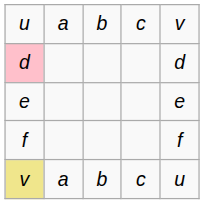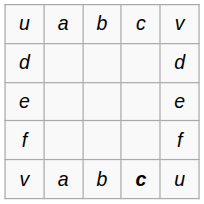(24, 62) pink background -> (24, 62) no background
(24, 179) khaki background -> (24, 179) no background
(141, 179) normal -> (141, 179) bold
